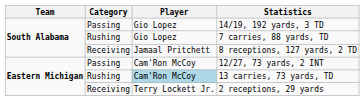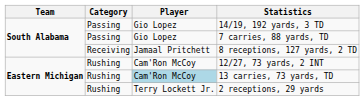(104, 38) Rushing -> (104, 38) Passing
(104, 63) Passing -> (104, 63) Rushing
(108, 89) Receiving -> (104, 89) Rushing
